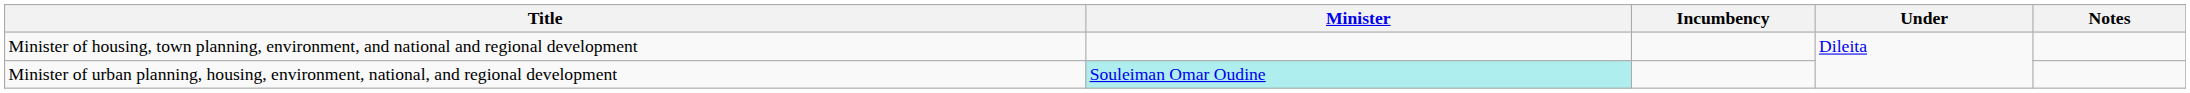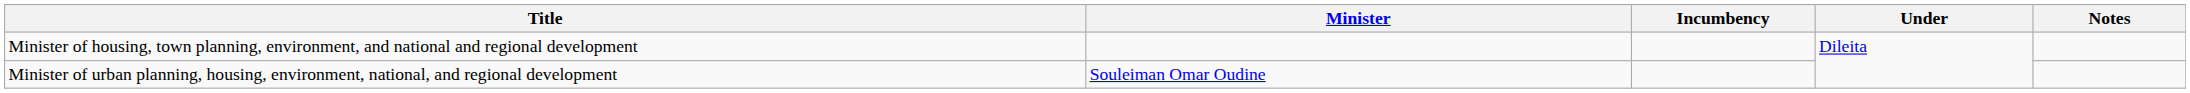(1178, 74) paleturquoise background -> (1178, 74) no background
